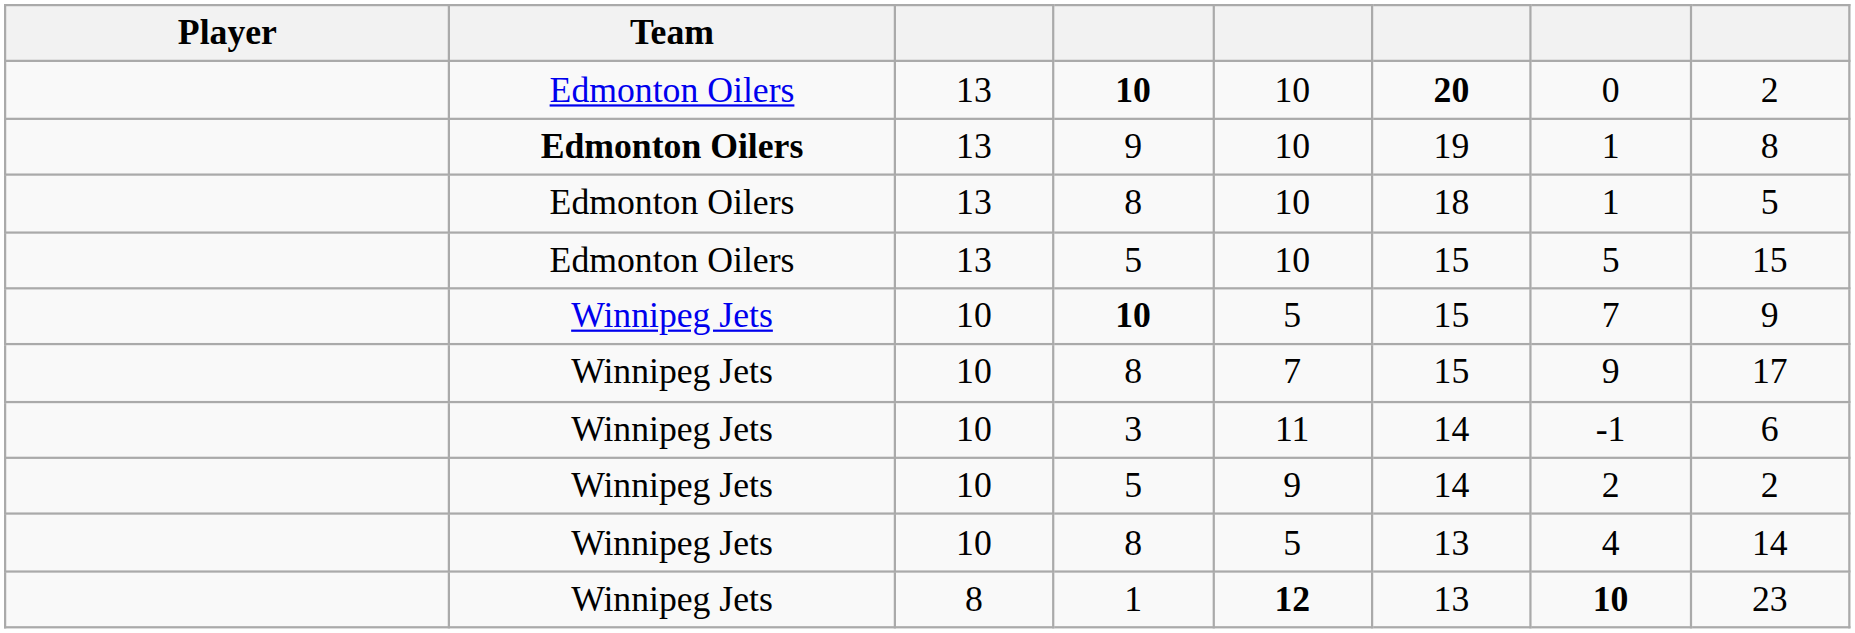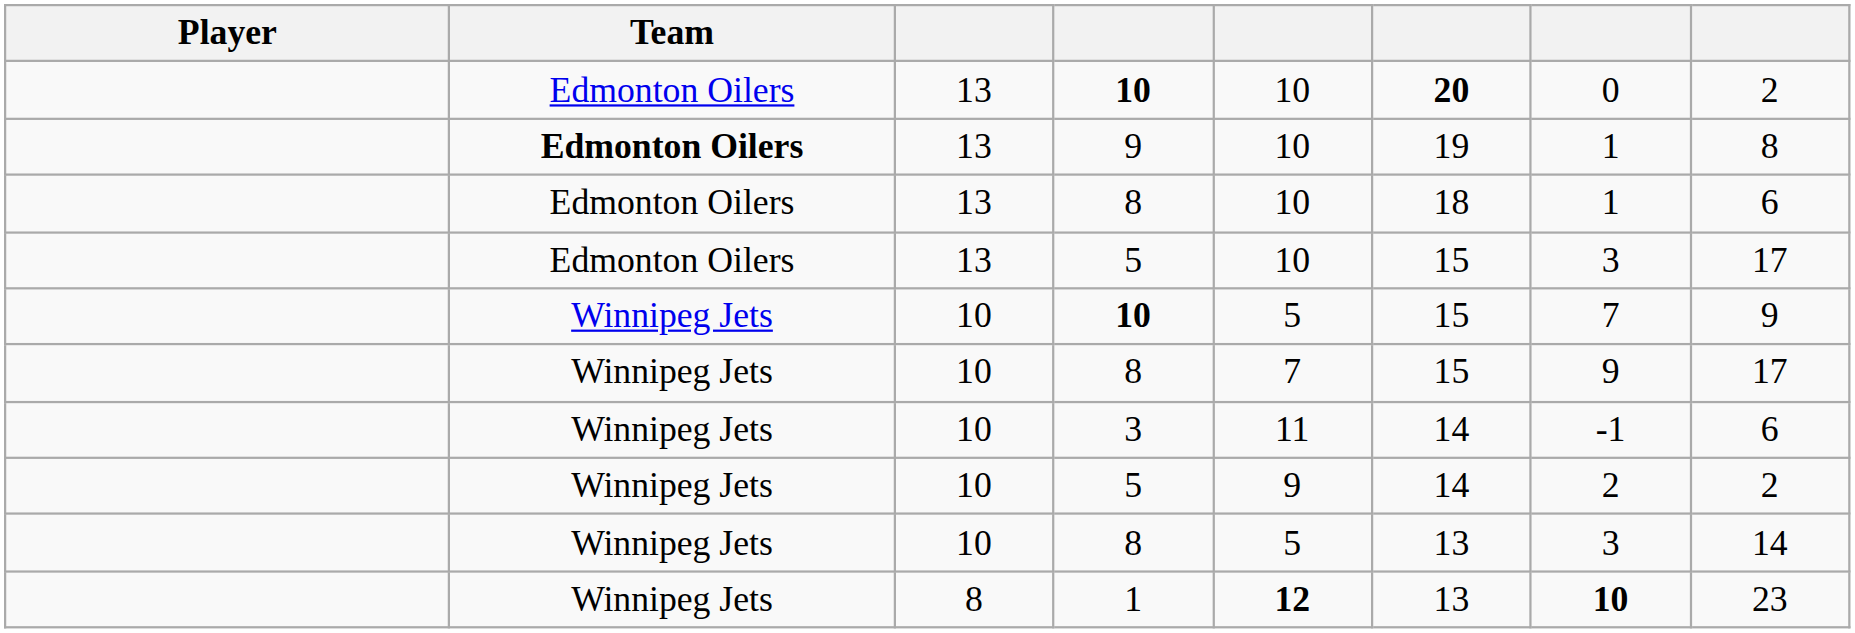(1770, 202) 5 -> (1770, 202) 6
(1611, 259) 5 -> (1611, 259) 3
(1770, 259) 15 -> (1770, 259) 17
(1611, 542) 4 -> (1611, 542) 3
